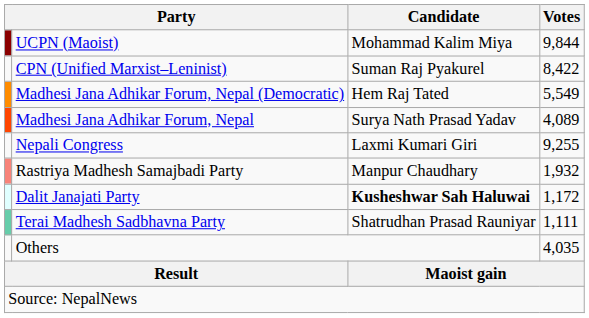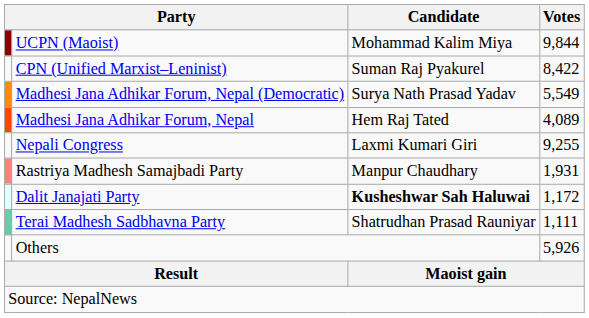(400, 94) Hem Raj Tated -> (434, 94) Surya Nath Prasad Yadav
(434, 119) Surya Nath Prasad Yadav -> (400, 119) Hem Raj Tated
(561, 171) 1,932 -> (561, 171) 1,931
(561, 247) 4,035 -> (561, 247) 5,926
